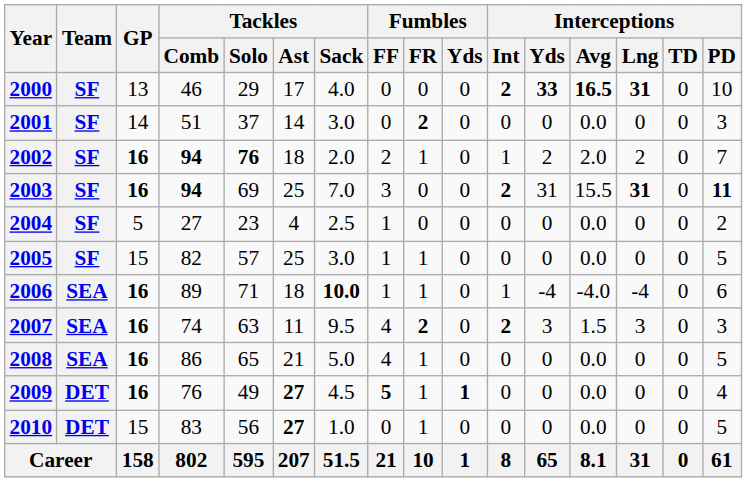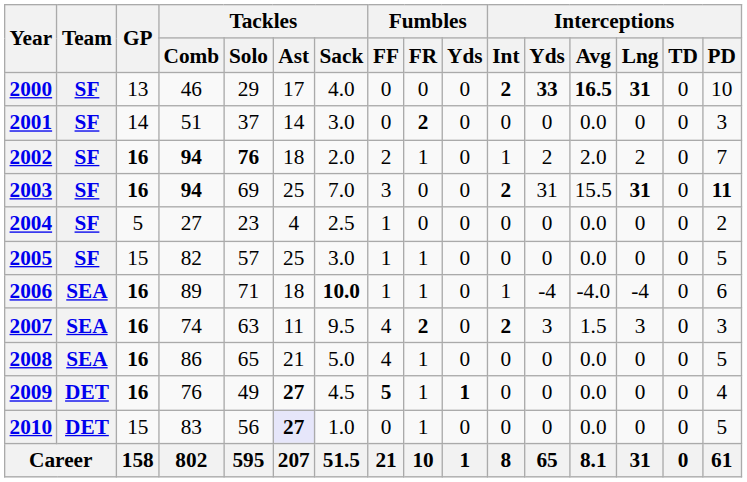(294, 426) no background -> (294, 426) lavender background
